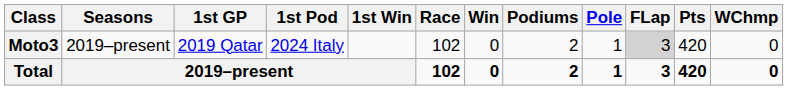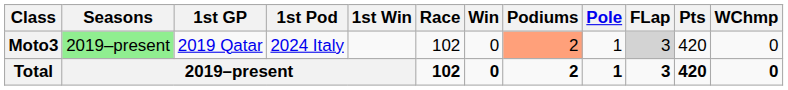(118, 44) no background -> (118, 44) lightgreen background
(574, 44) no background -> (574, 44) lightsalmon background
